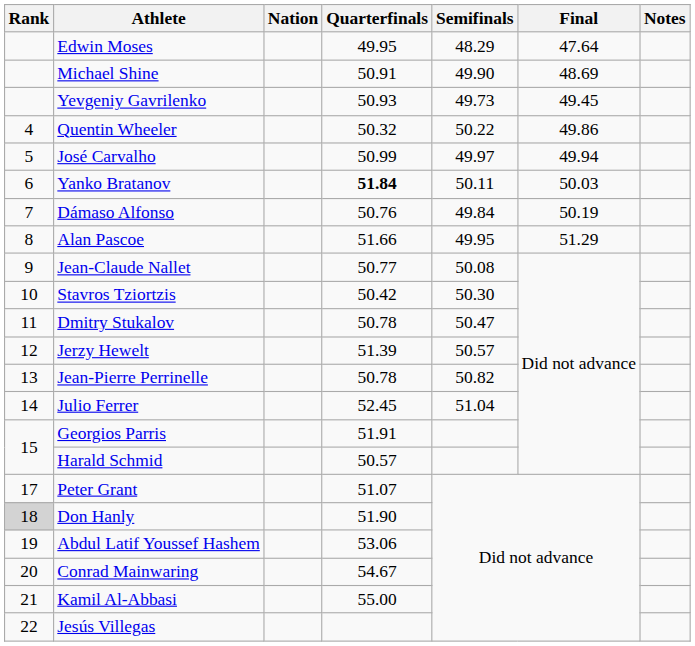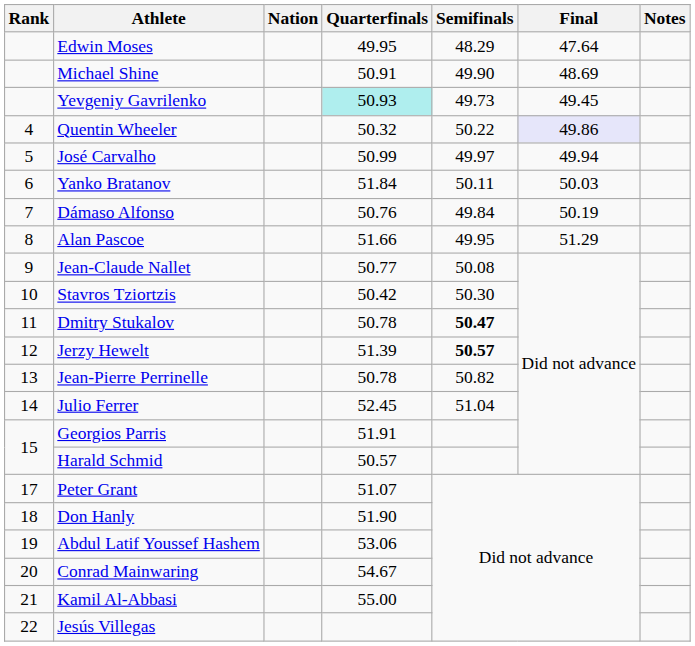(377, 101) no background -> (377, 101) paleturquoise background
(579, 128) no background -> (579, 128) lavender background
(377, 184) bold -> (377, 184) normal
(475, 322) normal -> (475, 322) bold
(475, 350) normal -> (475, 350) bold
(29, 516) lightgrey background -> (29, 516) no background
